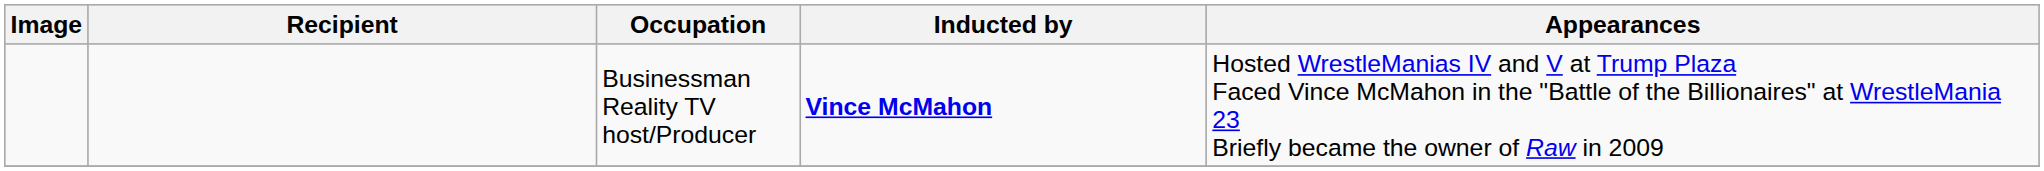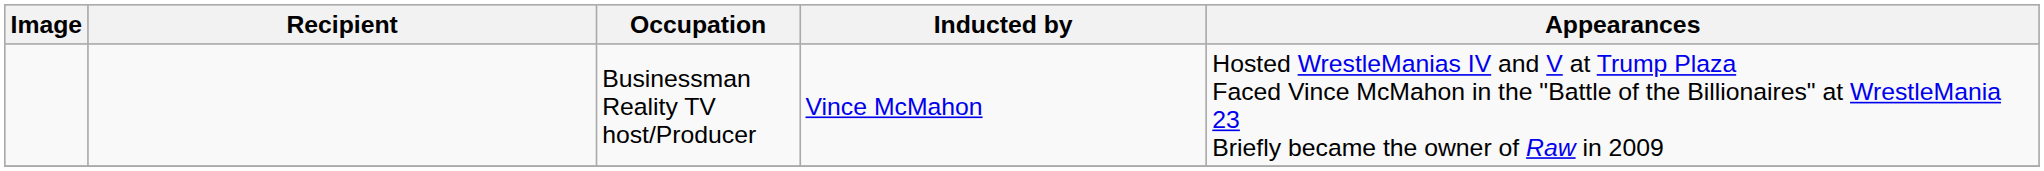(899, 105) bold -> (894, 105) normal
